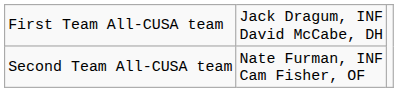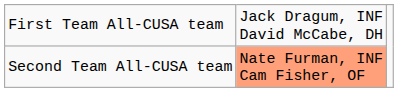(311, 67) no background -> (311, 67) lightsalmon background
